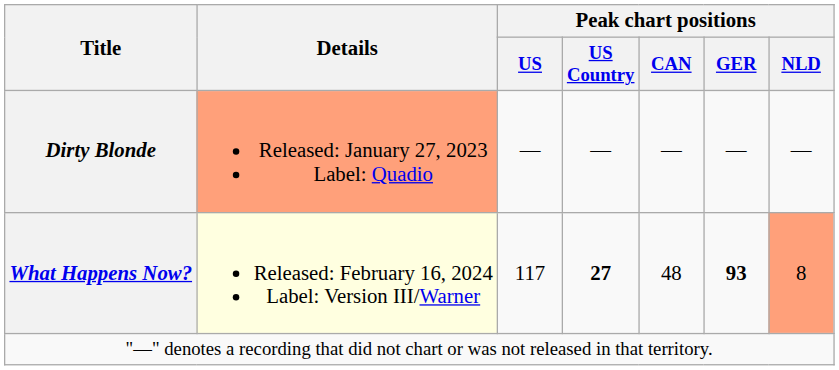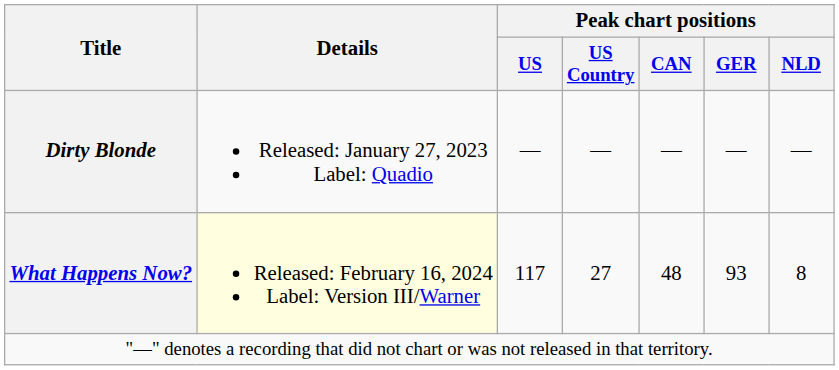(347, 163) lightsalmon background -> (347, 163) no background
(601, 272) bold -> (601, 272) normal
(736, 272) bold -> (736, 272) normal
(801, 272) lightsalmon background -> (801, 272) no background
